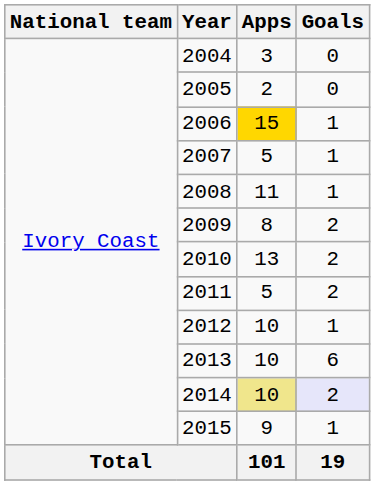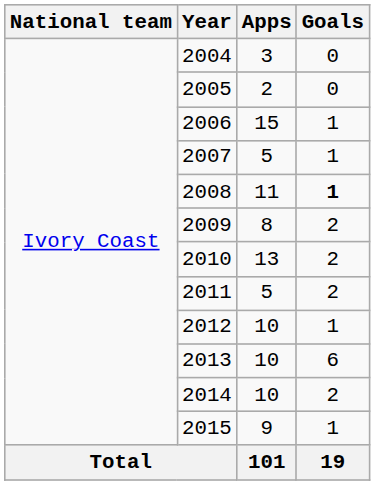(267, 123) gold background -> (267, 123) no background
(333, 191) normal -> (333, 191) bold
(267, 395) khaki background -> (267, 395) no background
(333, 395) lavender background -> (333, 395) no background
